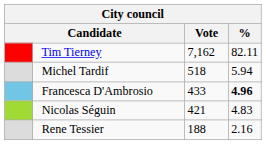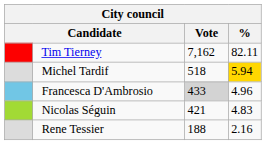(242, 71) no background -> (242, 71) gold background
(197, 91) no background -> (197, 91) lightgrey background
(242, 91) bold -> (242, 91) normal
